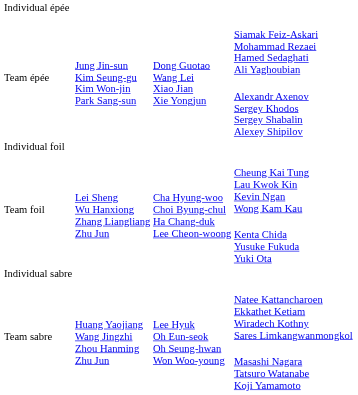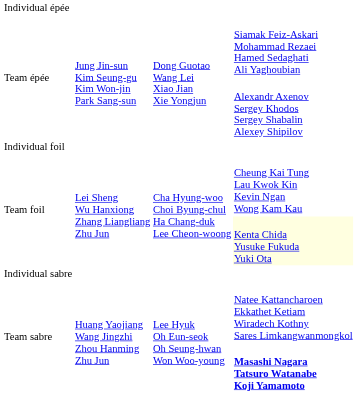(267, 247) no background -> (267, 247) lightyellow background
(272, 373) normal -> (275, 373) bold
